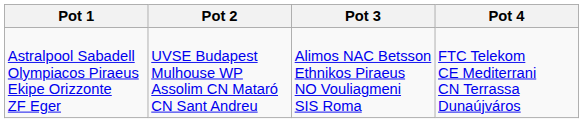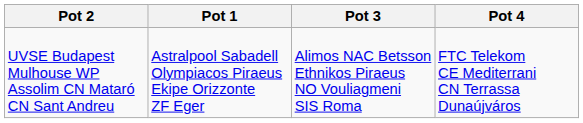columns swapped: (76, 16) <-> (220, 16)
